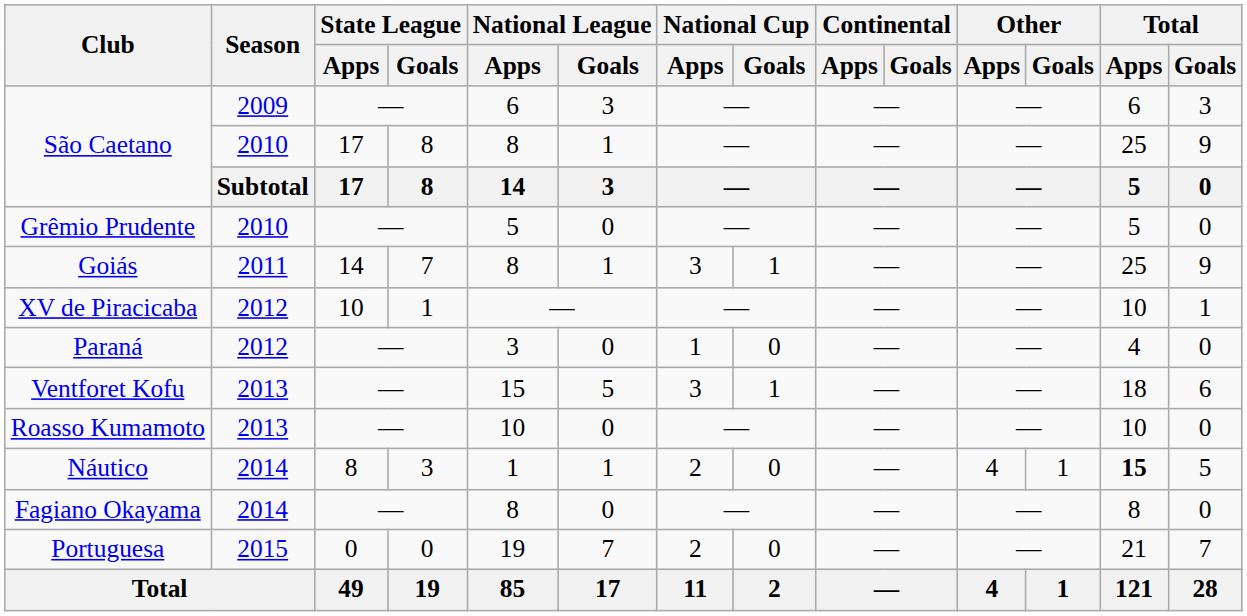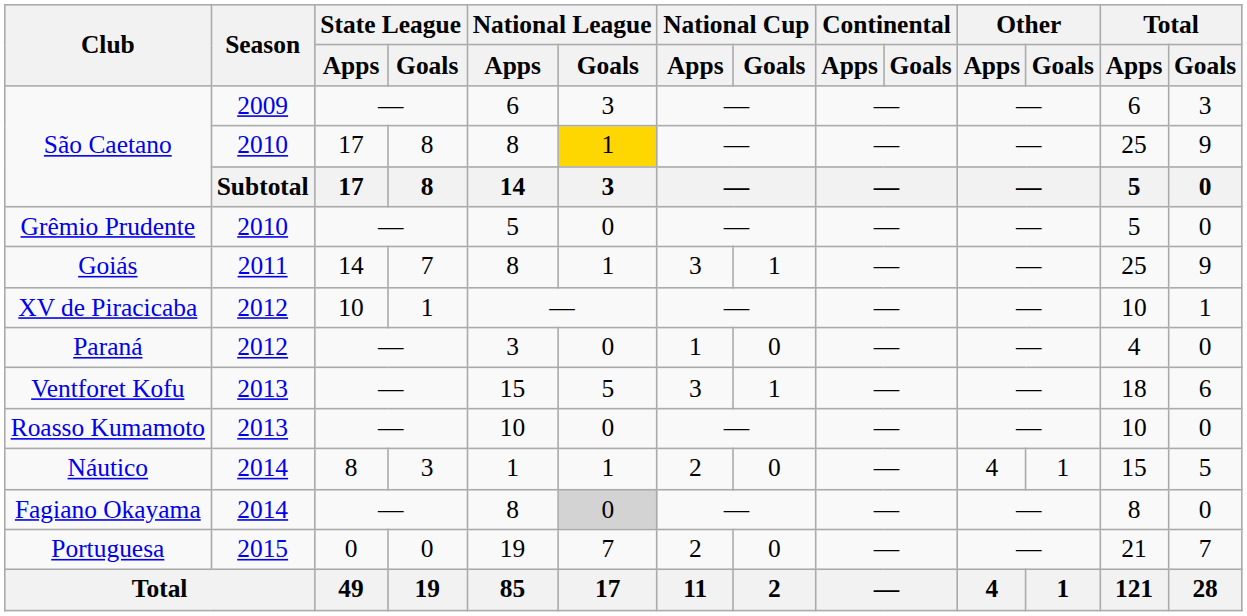(608, 145) no background -> (608, 145) gold background
(1134, 468) bold -> (1134, 468) normal
(608, 508) no background -> (608, 508) lightgrey background
